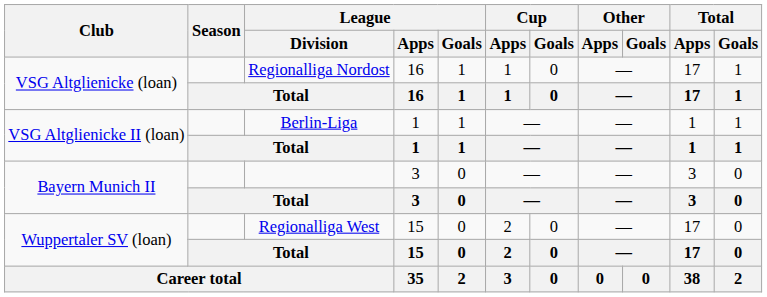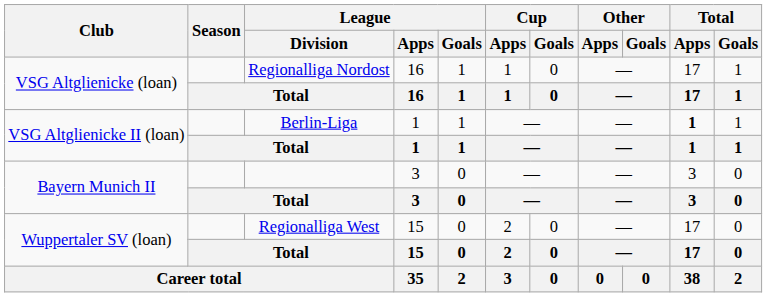(692, 122) normal -> (692, 122) bold
